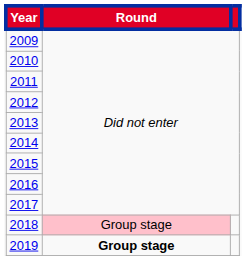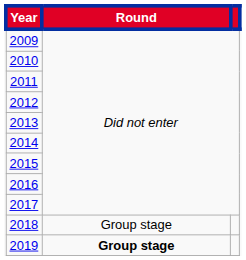(136, 225) pink background -> (136, 225) no background
